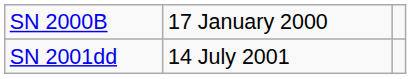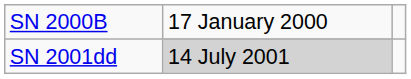(229, 56) no background -> (229, 56) lightgrey background
